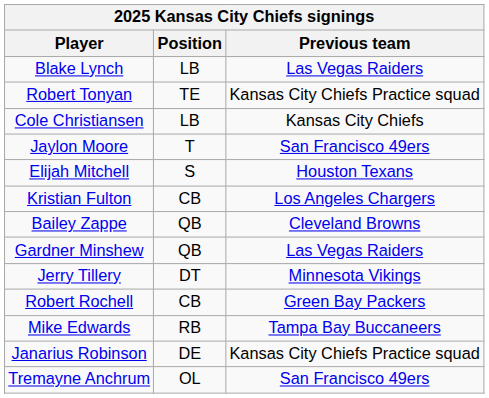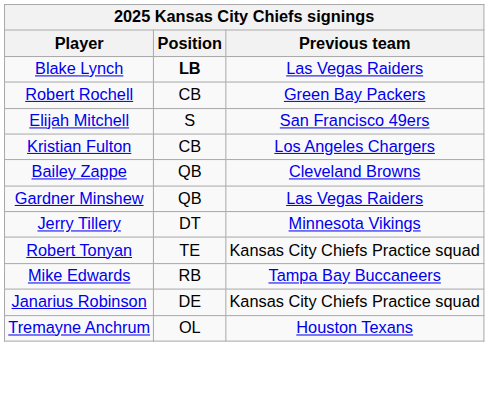(190, 69) normal -> (190, 69) bold
rows swapped: (79, 95) <-> (79, 302)
- row: (79, 120)
- row: (79, 146)
(355, 172) Houston Texans -> (355, 120) San Francisco 49ers
(355, 379) San Francisco 49ers -> (355, 328) Houston Texans
